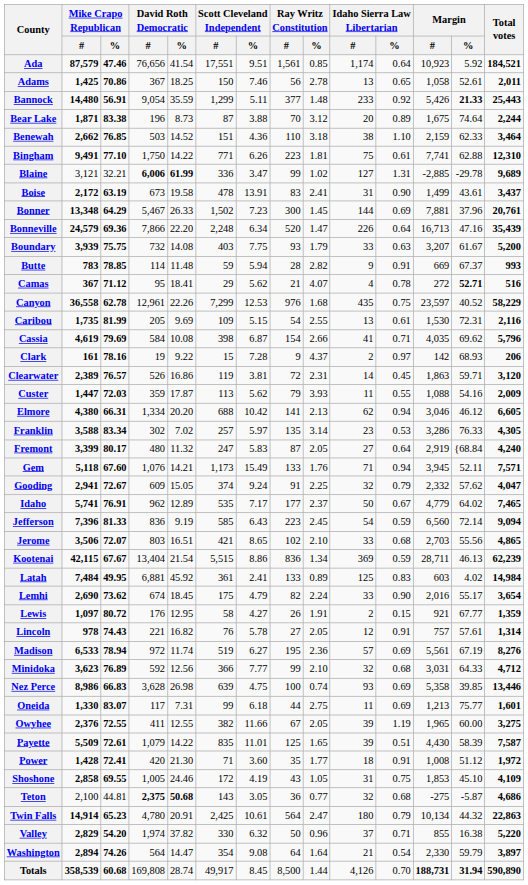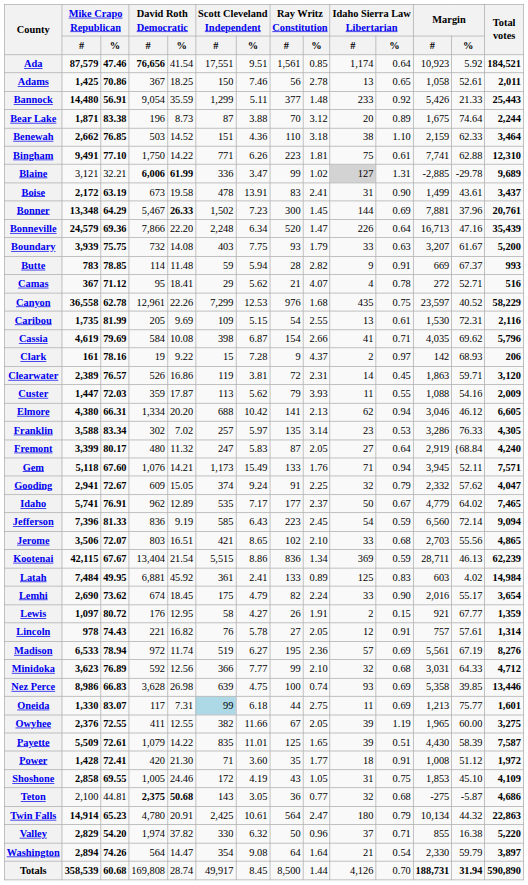(151, 64) normal -> (151, 64) bold
(471, 100) bold -> (471, 100) normal
(366, 174) no background -> (366, 174) lightgrey background
(182, 211) normal -> (182, 211) bold
(471, 284) bold -> (471, 284) normal
(228, 706) no background -> (228, 706) lightblue background
